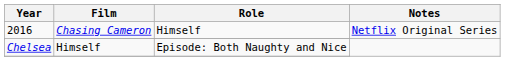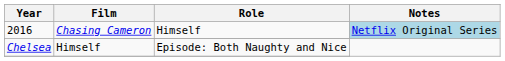(425, 30) no background -> (425, 30) lightblue background
